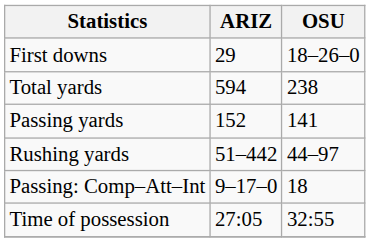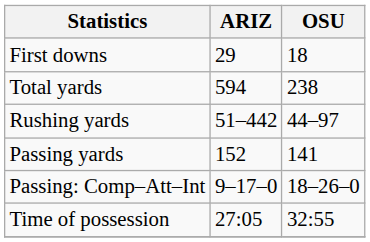(323, 54) 18–26–0 -> (297, 54) 18
rows swapped: (69, 153) <-> (66, 120)
(297, 186) 18 -> (323, 186) 18–26–0
